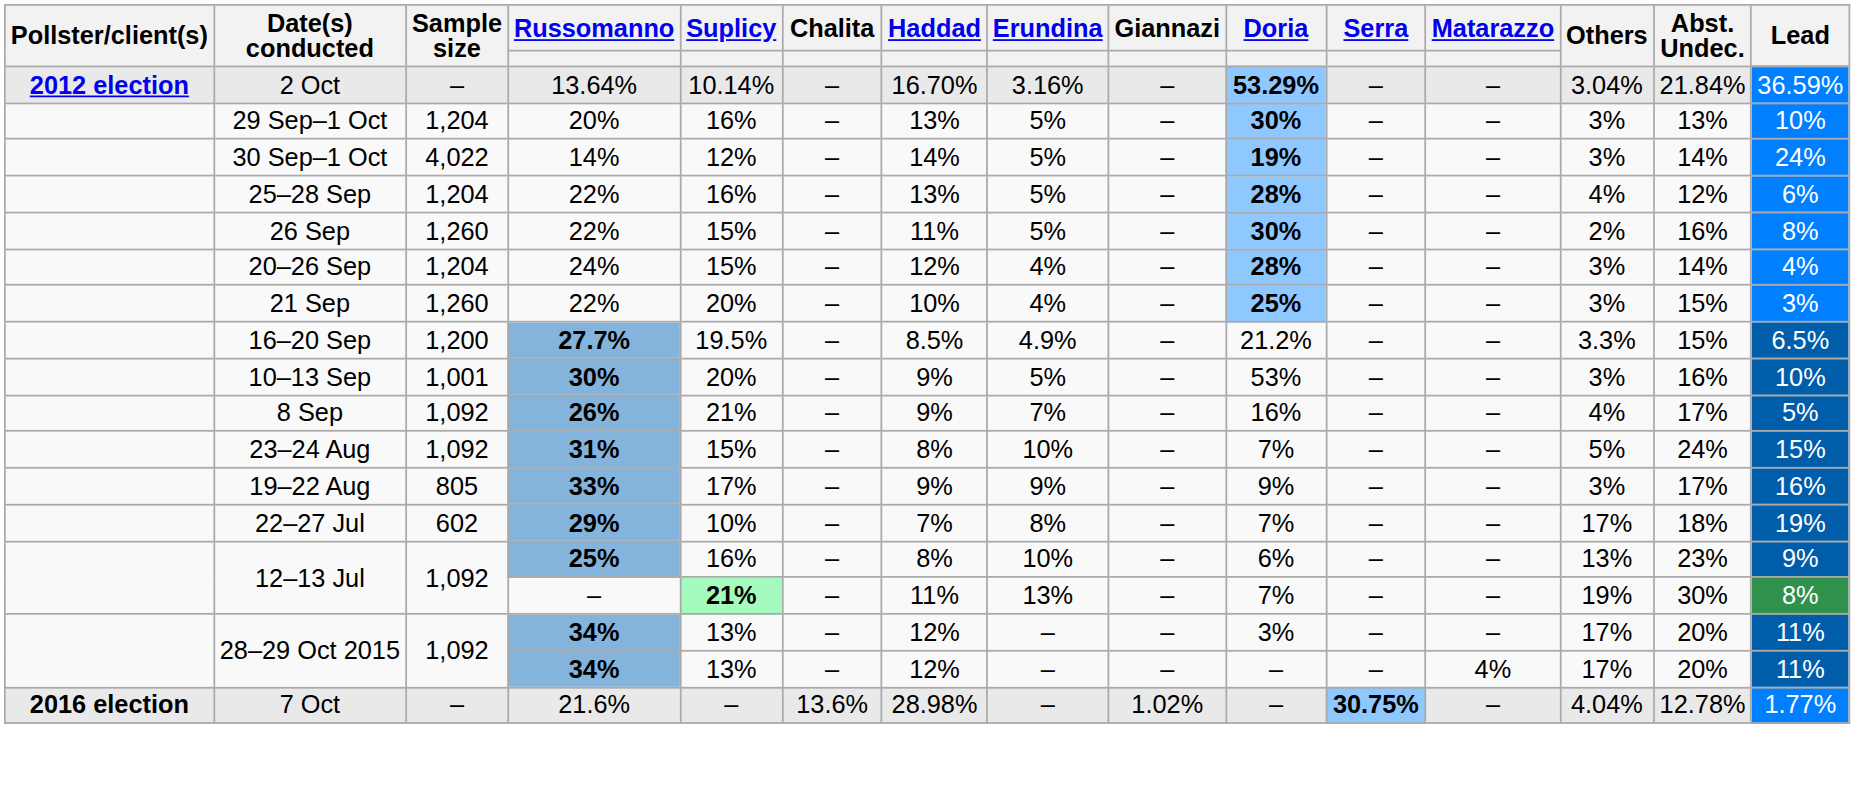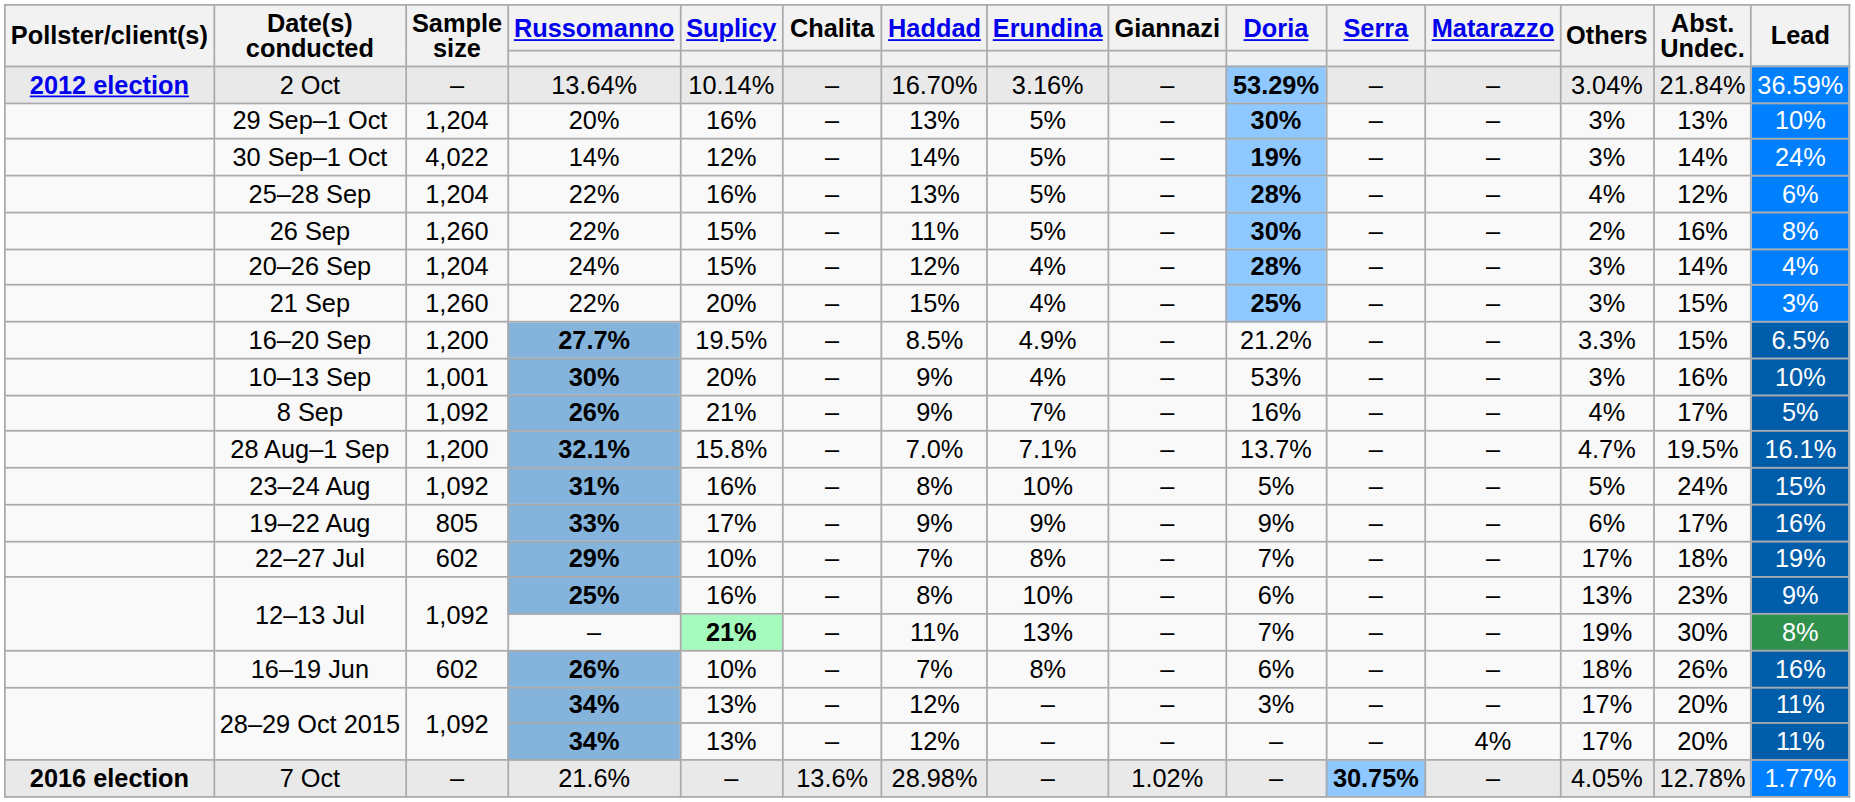(935, 304) 10% -> (935, 304) 15%
(1048, 377) 5% -> (1048, 377) 4%
+ row: (310, 450)
(731, 450) 15% -> (731, 486) 16%
(1276, 450) 7% -> (1276, 486) 5%
(1607, 486) 3% -> (1607, 523) 6%
+ row: (310, 669)
(1607, 706) 4.04% -> (1607, 779) 4.05%
